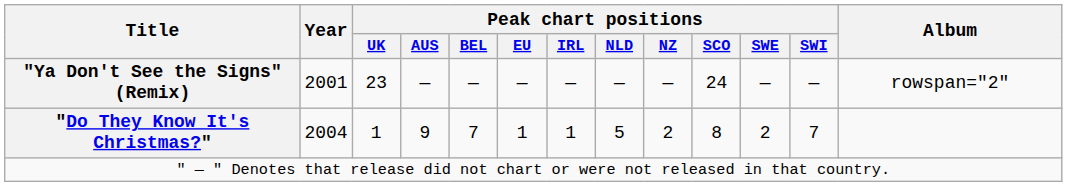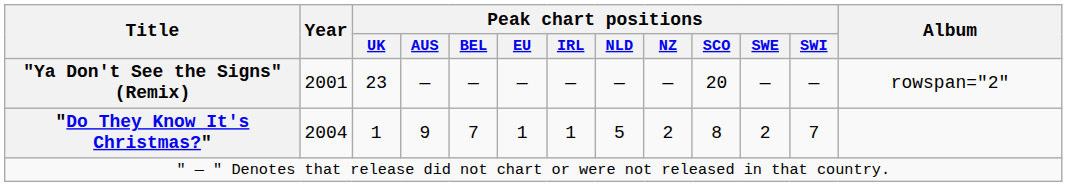(717, 83) 24 -> (717, 83) 20
